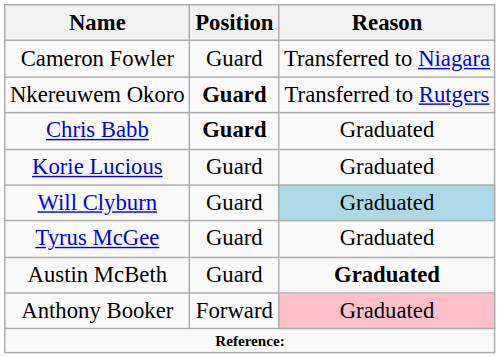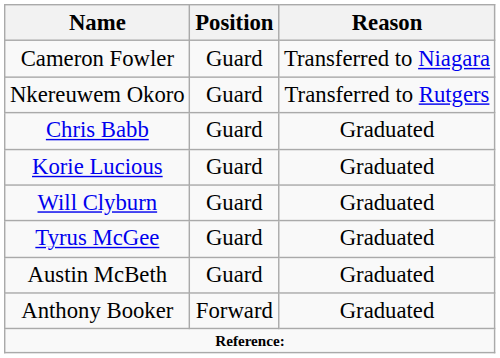(234, 94) bold -> (234, 94) normal
(234, 130) bold -> (234, 130) normal
(387, 202) lightblue background -> (387, 202) no background
(387, 274) bold -> (387, 274) normal
(387, 310) pink background -> (387, 310) no background
